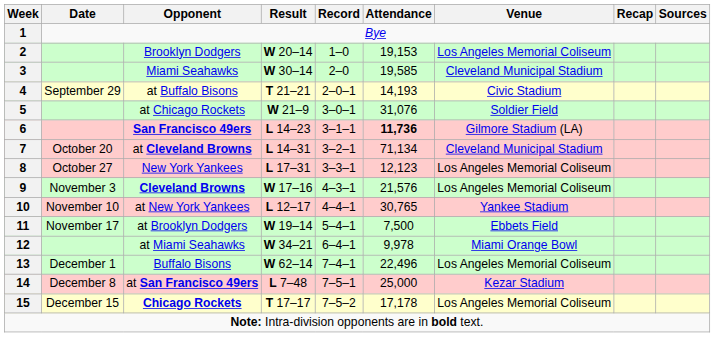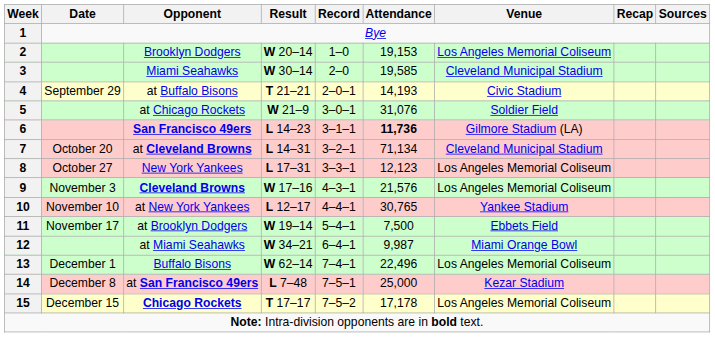(399, 245) 9,978 -> (399, 245) 9,987
